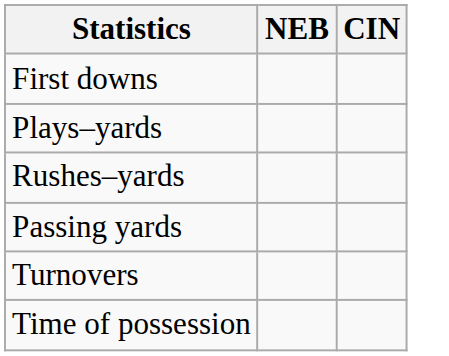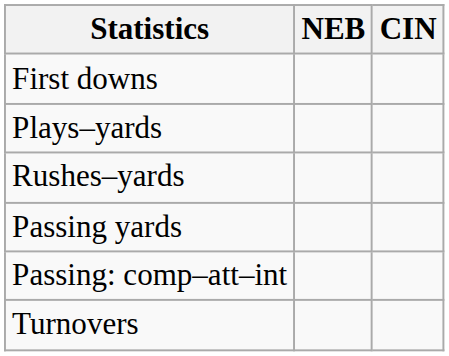+ row: (150, 275)
- row: (131, 324)
